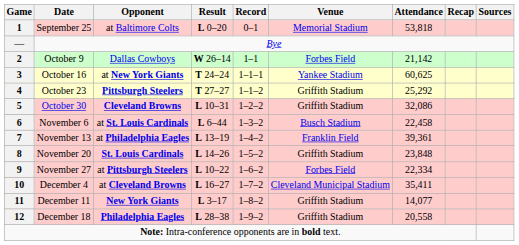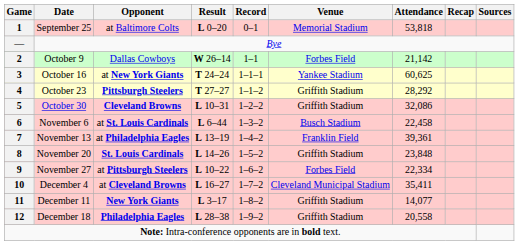(419, 91) 25,292 -> (419, 91) 28,292
